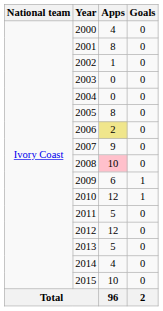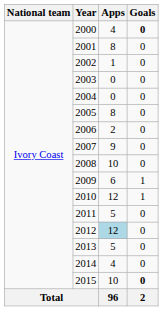(143, 29) normal -> (143, 29) bold
(113, 130) khaki background -> (113, 130) no background
(113, 163) pink background -> (113, 163) no background
(113, 230) no background -> (113, 230) lightblue background
(143, 280) normal -> (143, 280) bold
